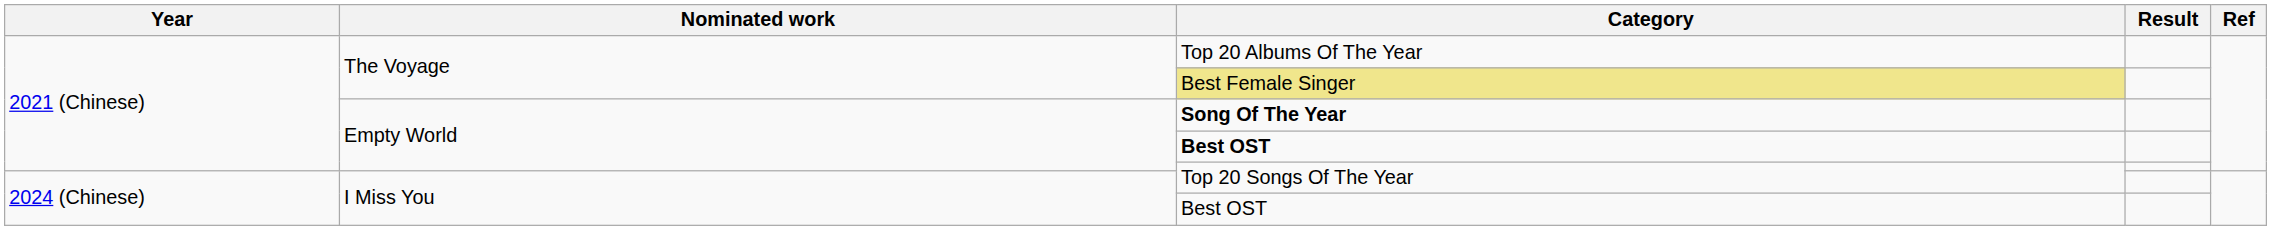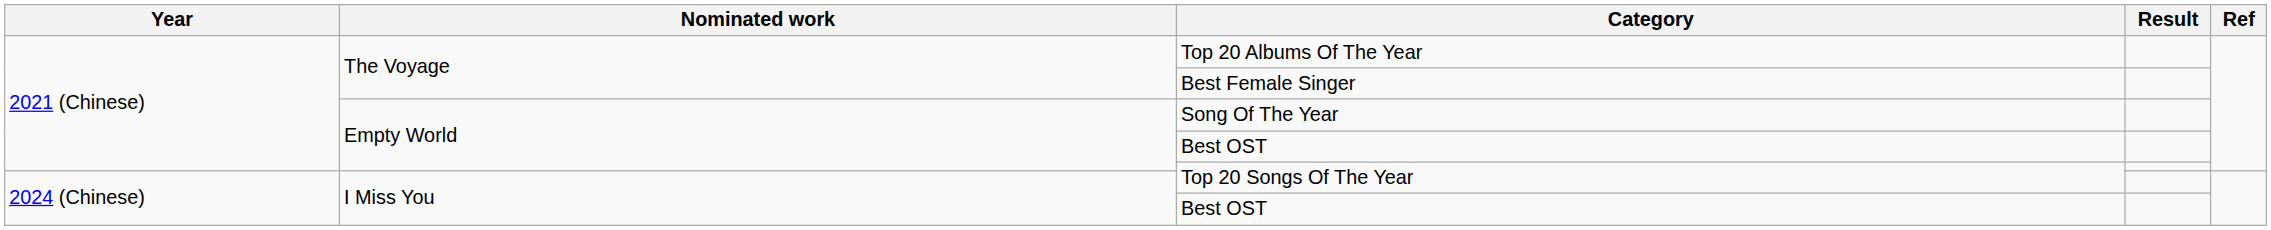(1268, 83) khaki background -> (1268, 83) no background
(1264, 114) bold -> (1260, 114) normal
(1226, 146) bold -> (1224, 146) normal
